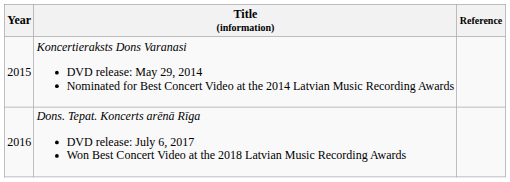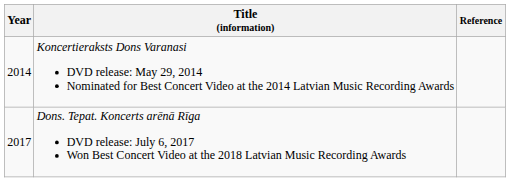(19, 72) 2015 -> (19, 72) 2014
(19, 142) 2016 -> (19, 142) 2017
